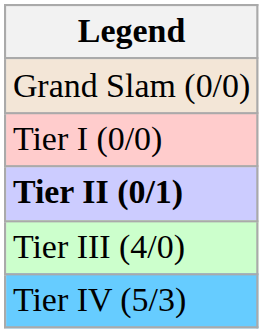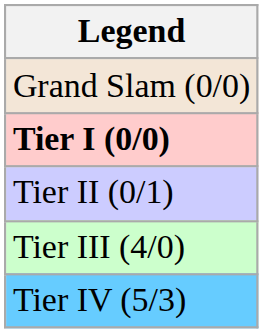(88, 138) normal -> (91, 138) bold
(98, 192) bold -> (93, 192) normal
